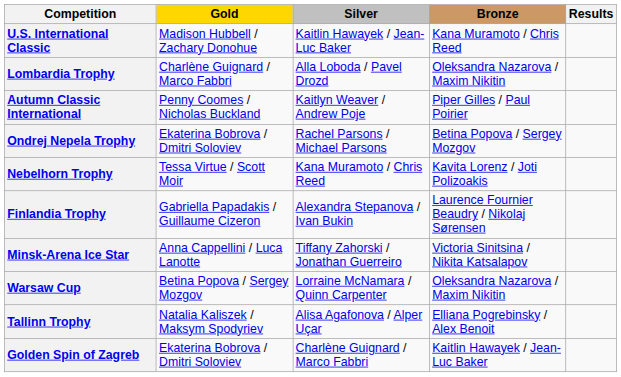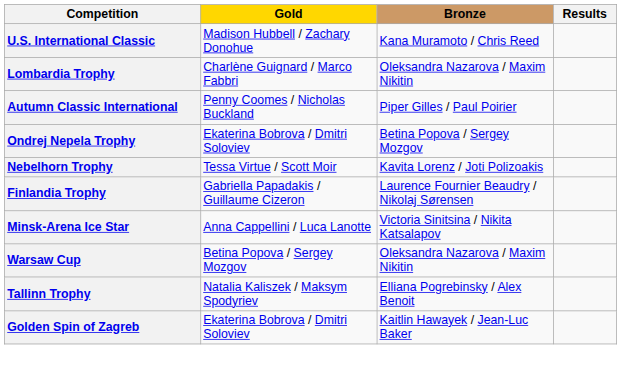- column: (361, 14)
